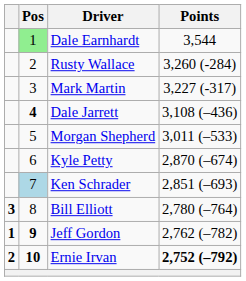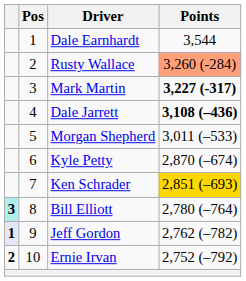(33, 40) lightgreen background -> (33, 40) no background
(200, 64) no background -> (200, 64) lightsalmon background
(200, 88) normal -> (200, 88) bold
(33, 112) bold -> (33, 112) normal
(200, 112) normal -> (200, 112) bold
(33, 185) lightblue background -> (33, 185) no background
(200, 185) no background -> (200, 185) gold background
(12, 209) no background -> (12, 209) paleturquoise background
(12, 233) no background -> (12, 233) lavender background
(33, 233) bold -> (33, 233) normal
(33, 257) bold -> (33, 257) normal
(200, 257) bold -> (200, 257) normal
